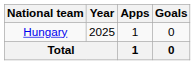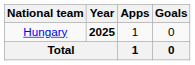(102, 32) normal -> (102, 32) bold
